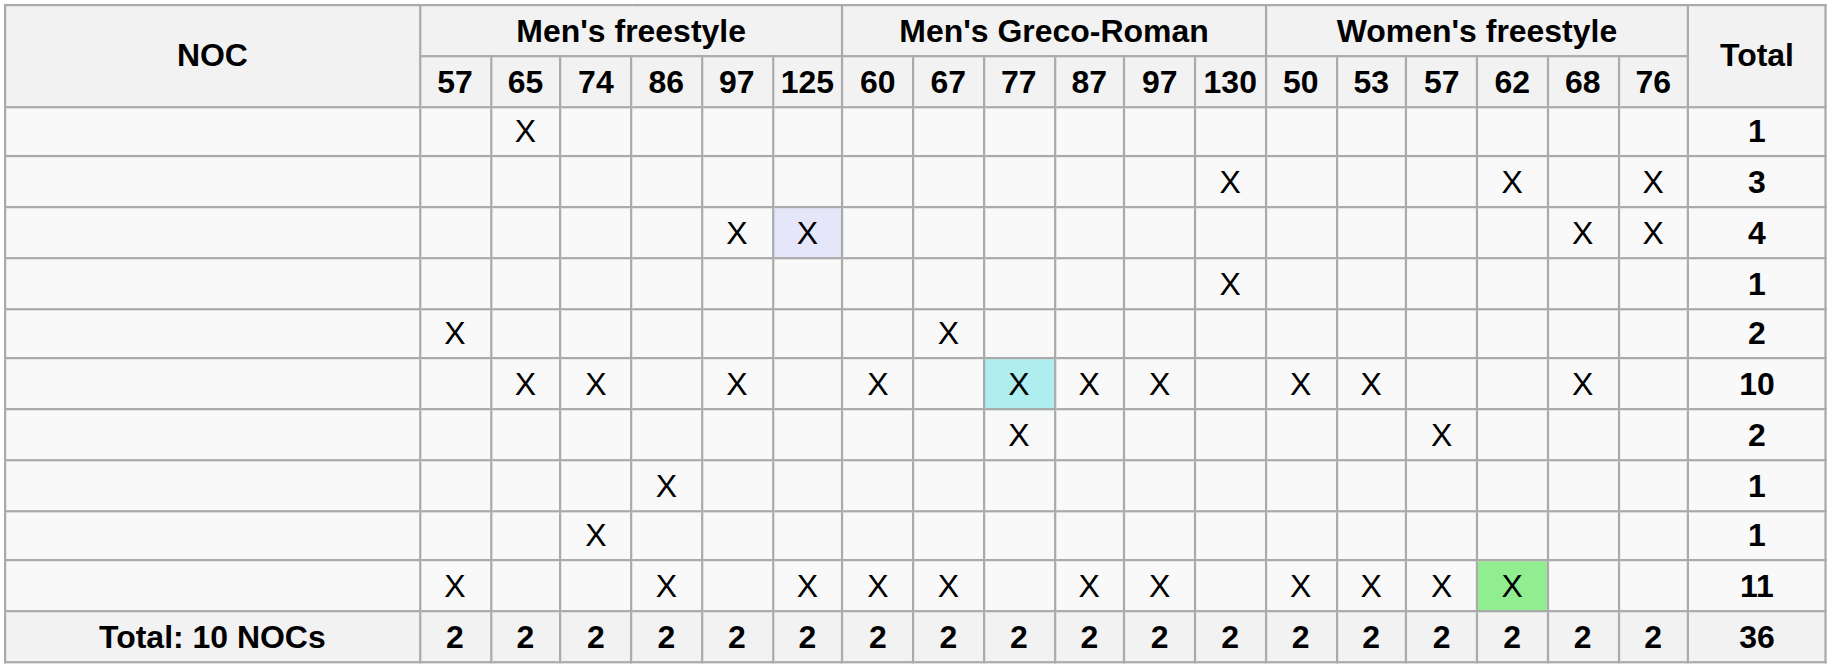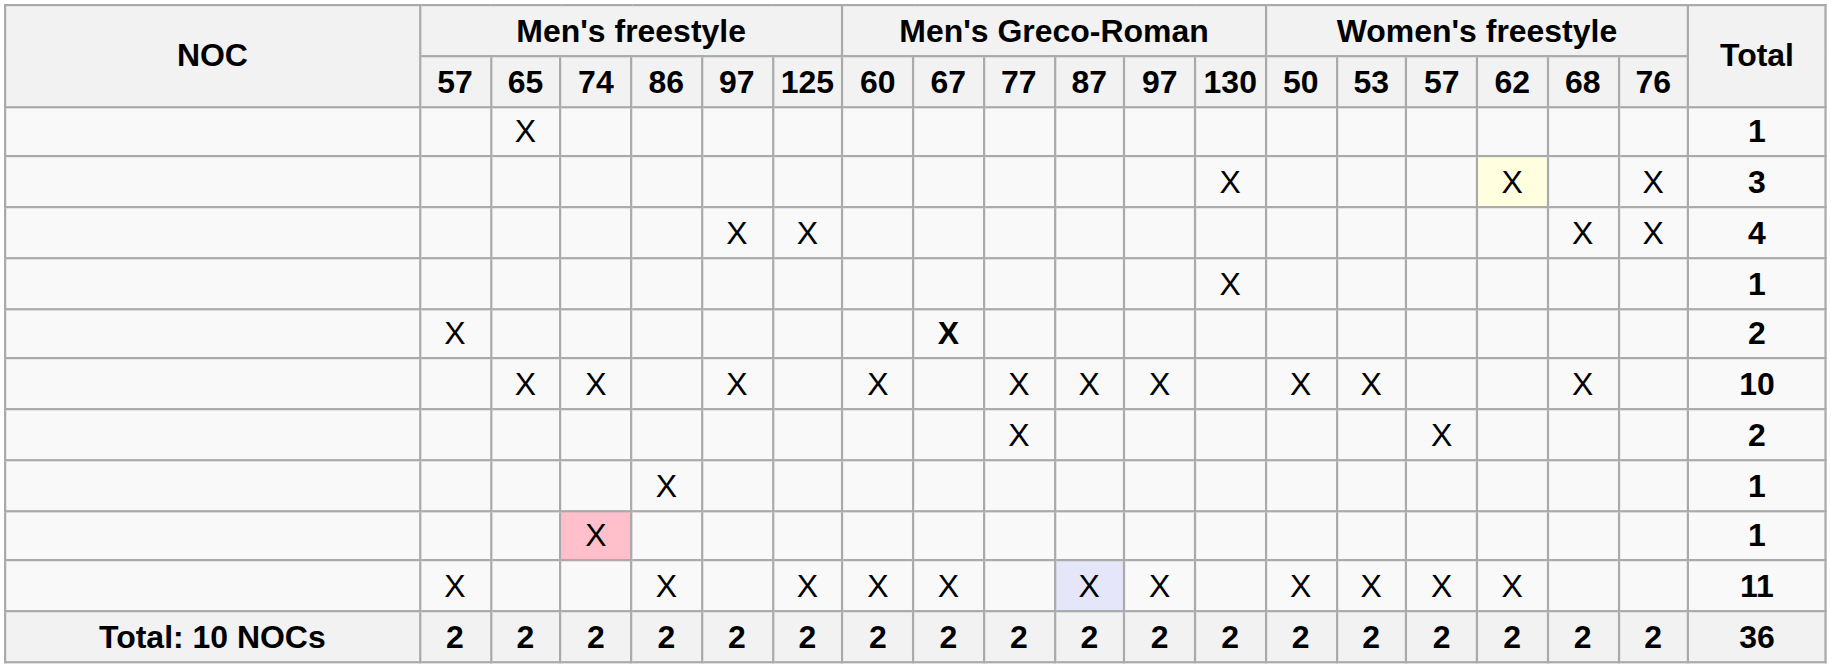(1512, 182) no background -> (1512, 182) lightyellow background
(807, 233) lavender background -> (807, 233) no background
(948, 334) normal -> (948, 334) bold
(1019, 384) paleturquoise background -> (1019, 384) no background
(596, 536) no background -> (596, 536) pink background
(1089, 586) no background -> (1089, 586) lavender background
(1512, 586) lightgreen background -> (1512, 586) no background
